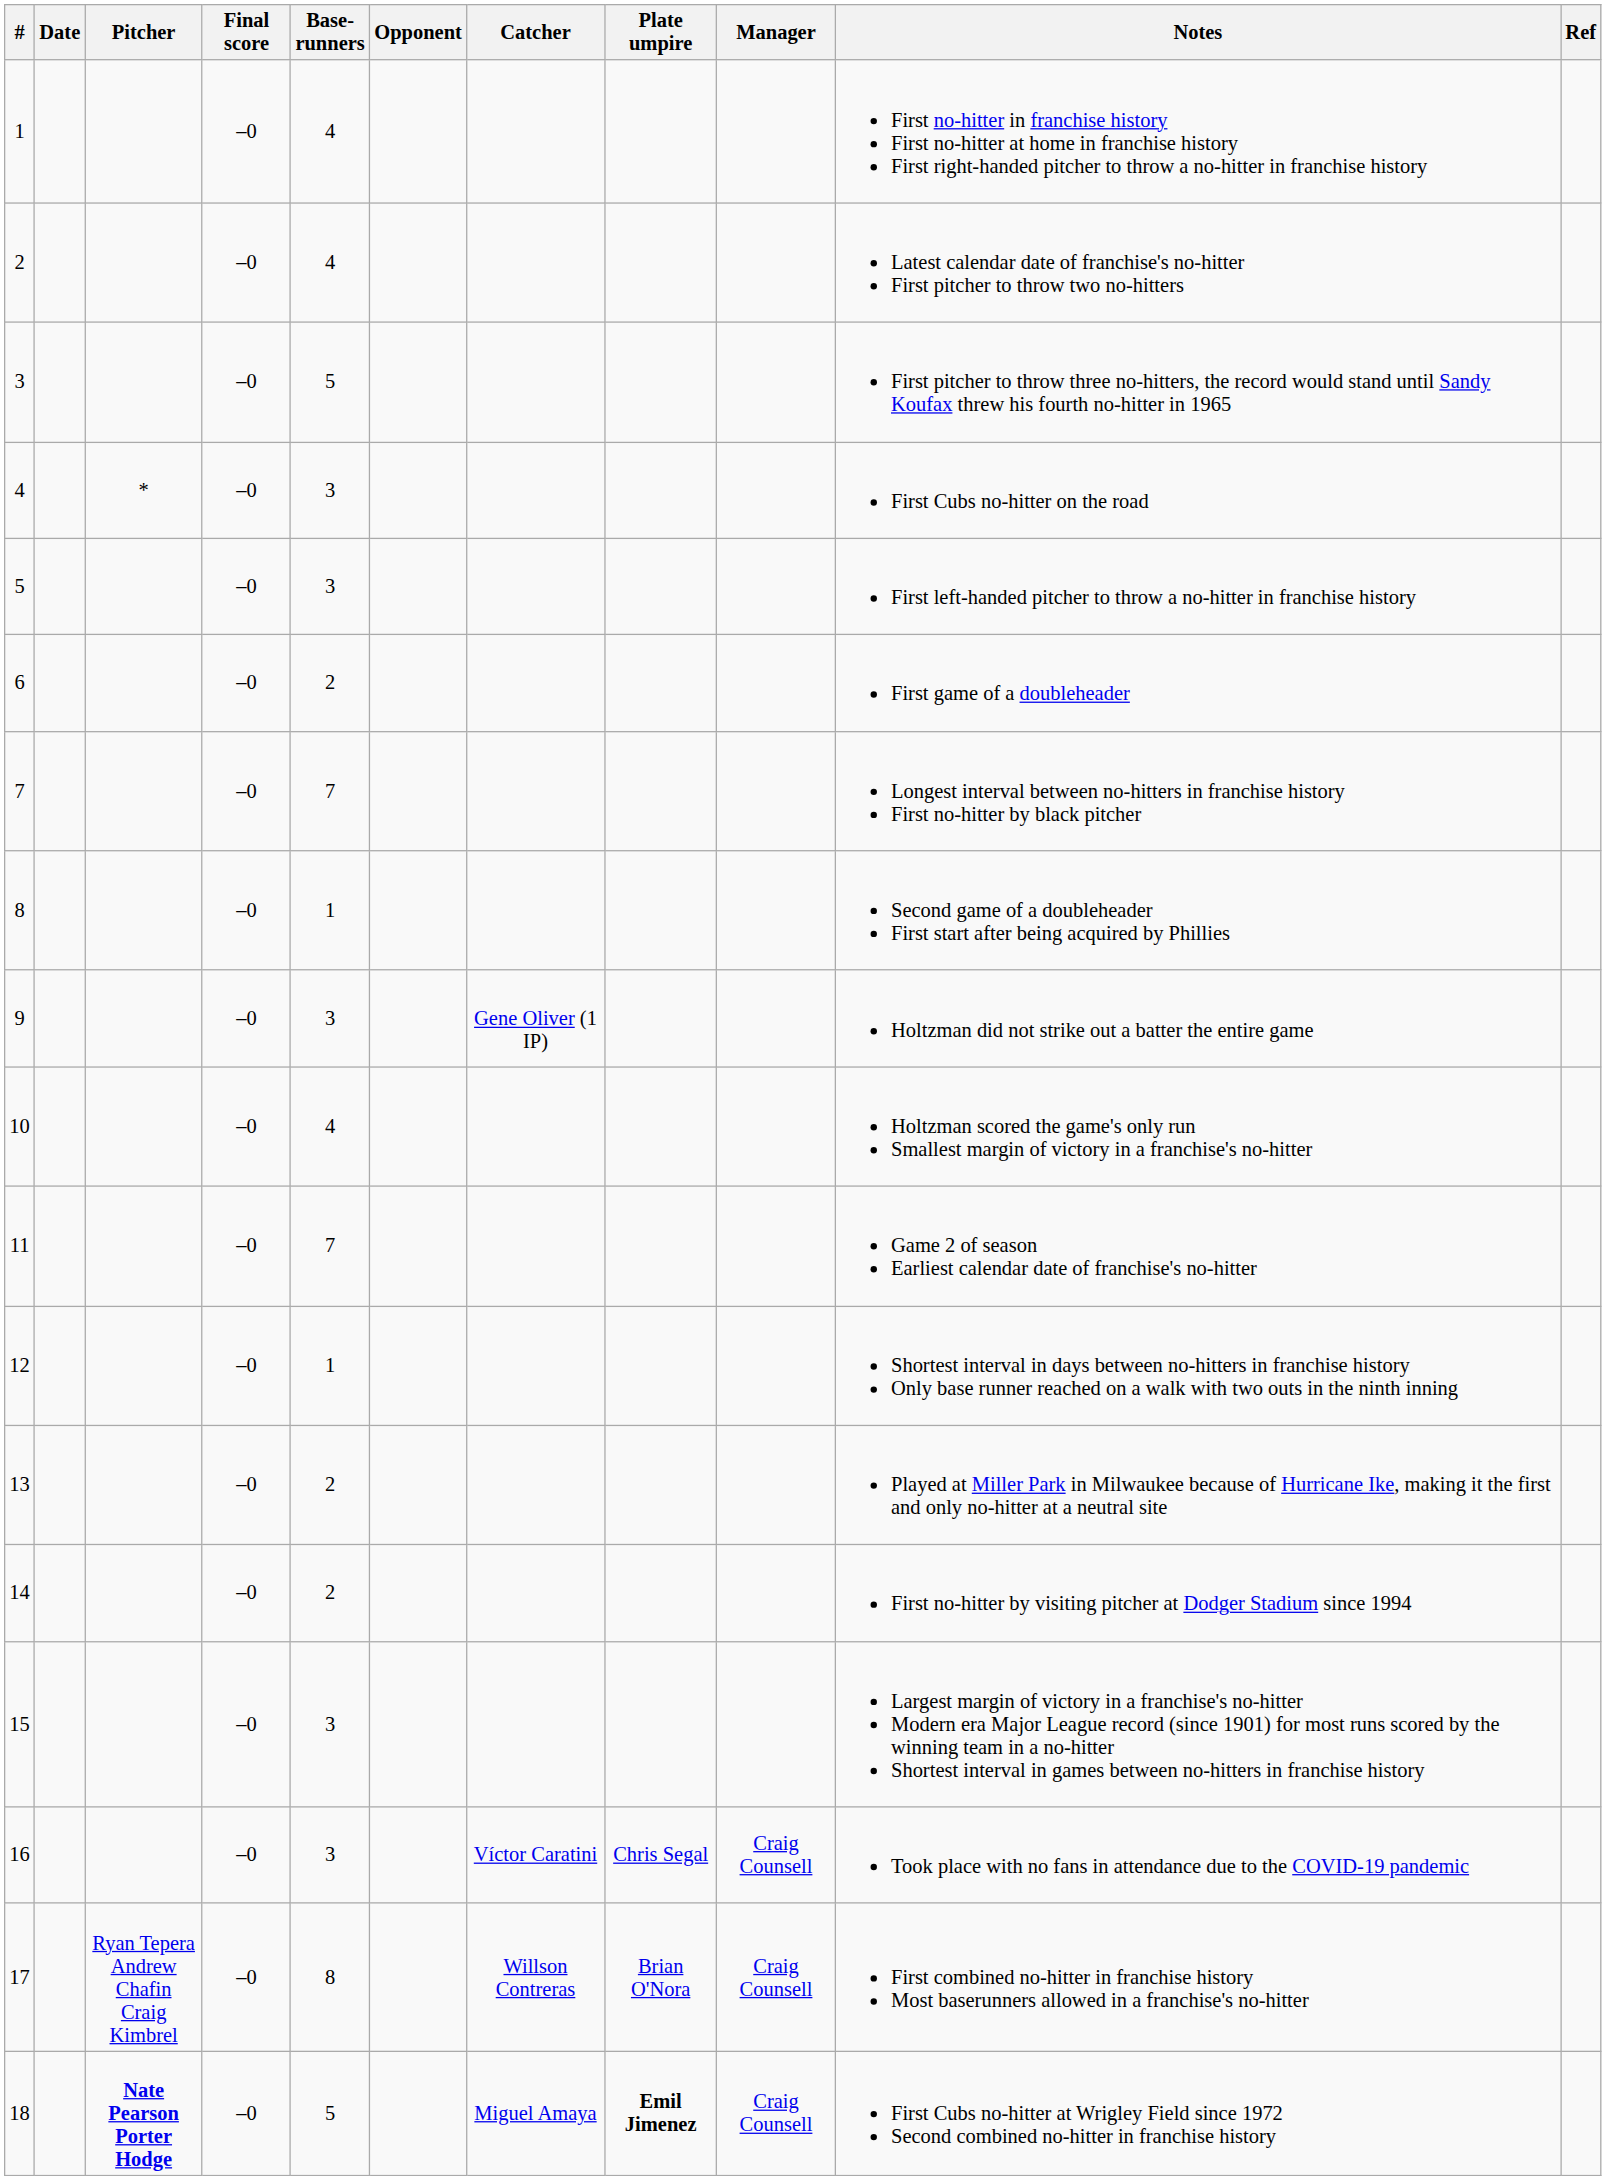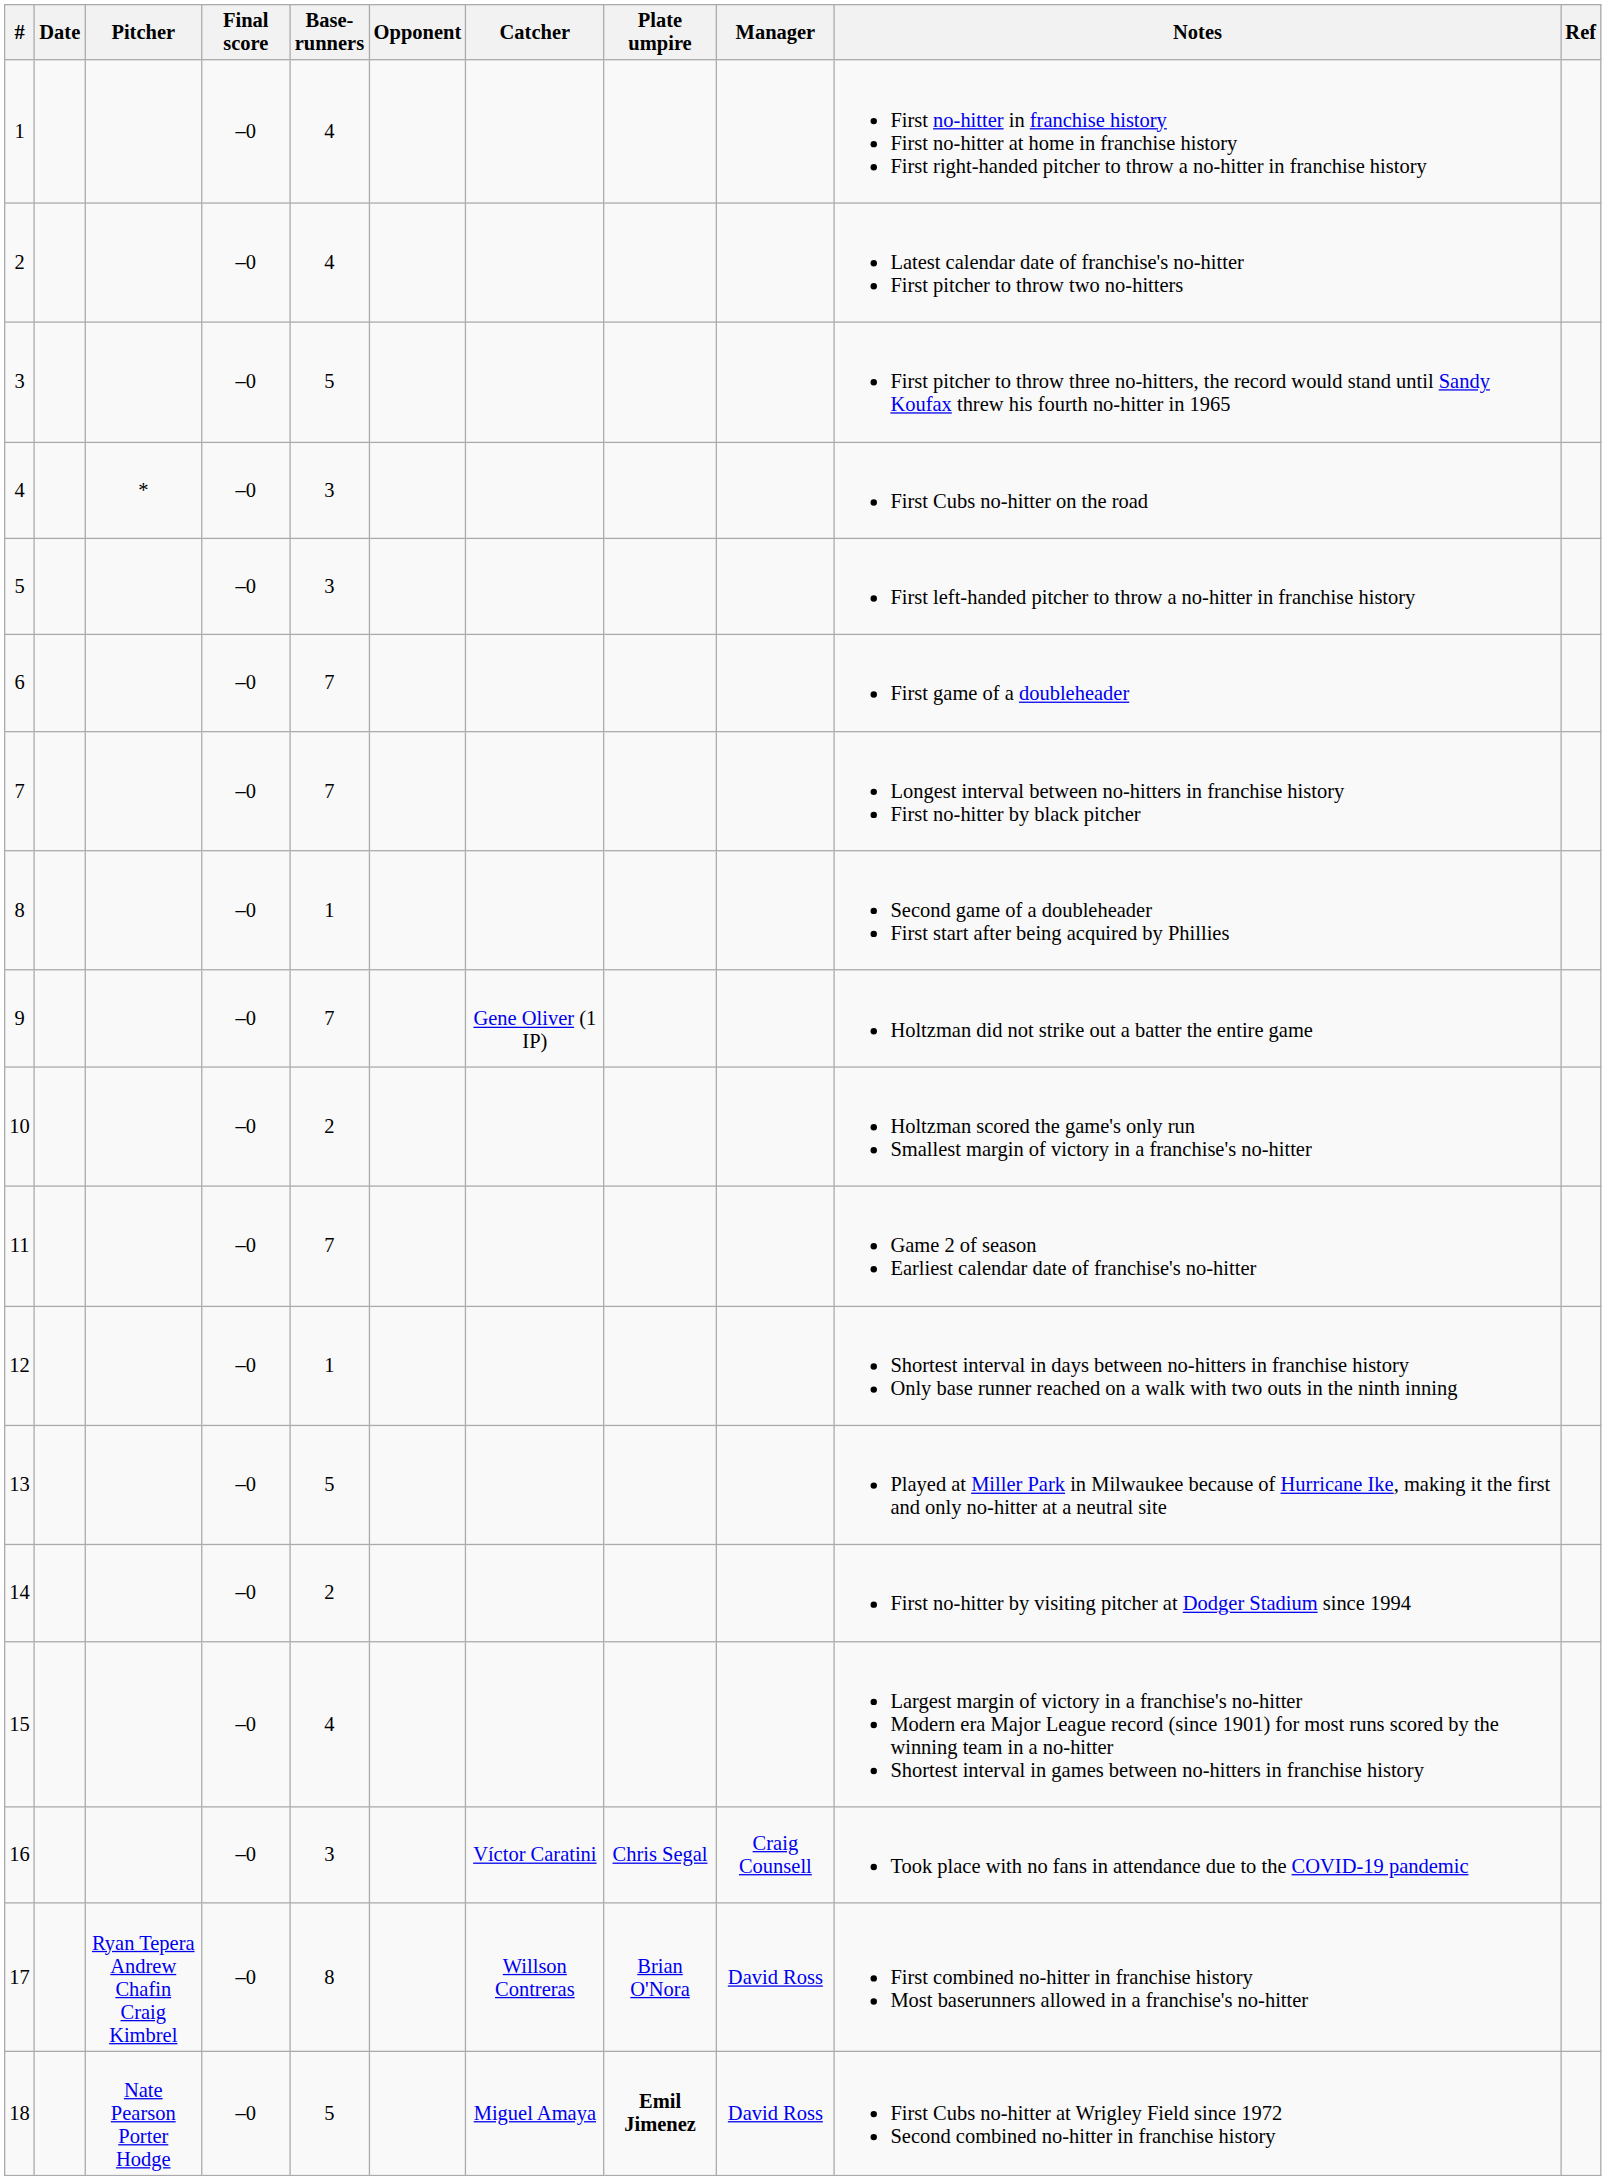(330, 682) 2 -> (329, 682) 7
(330, 1018) 3 -> (329, 1018) 7
(330, 1126) 4 -> (329, 1126) 2
(330, 1484) 2 -> (329, 1484) 5
(330, 1723) 3 -> (329, 1723) 4
(776, 1977) Craig Counsell -> (775, 1977) David Ross
(144, 2124) bold -> (143, 2124) normal
(776, 2113) Craig Counsell -> (775, 2113) David Ross
